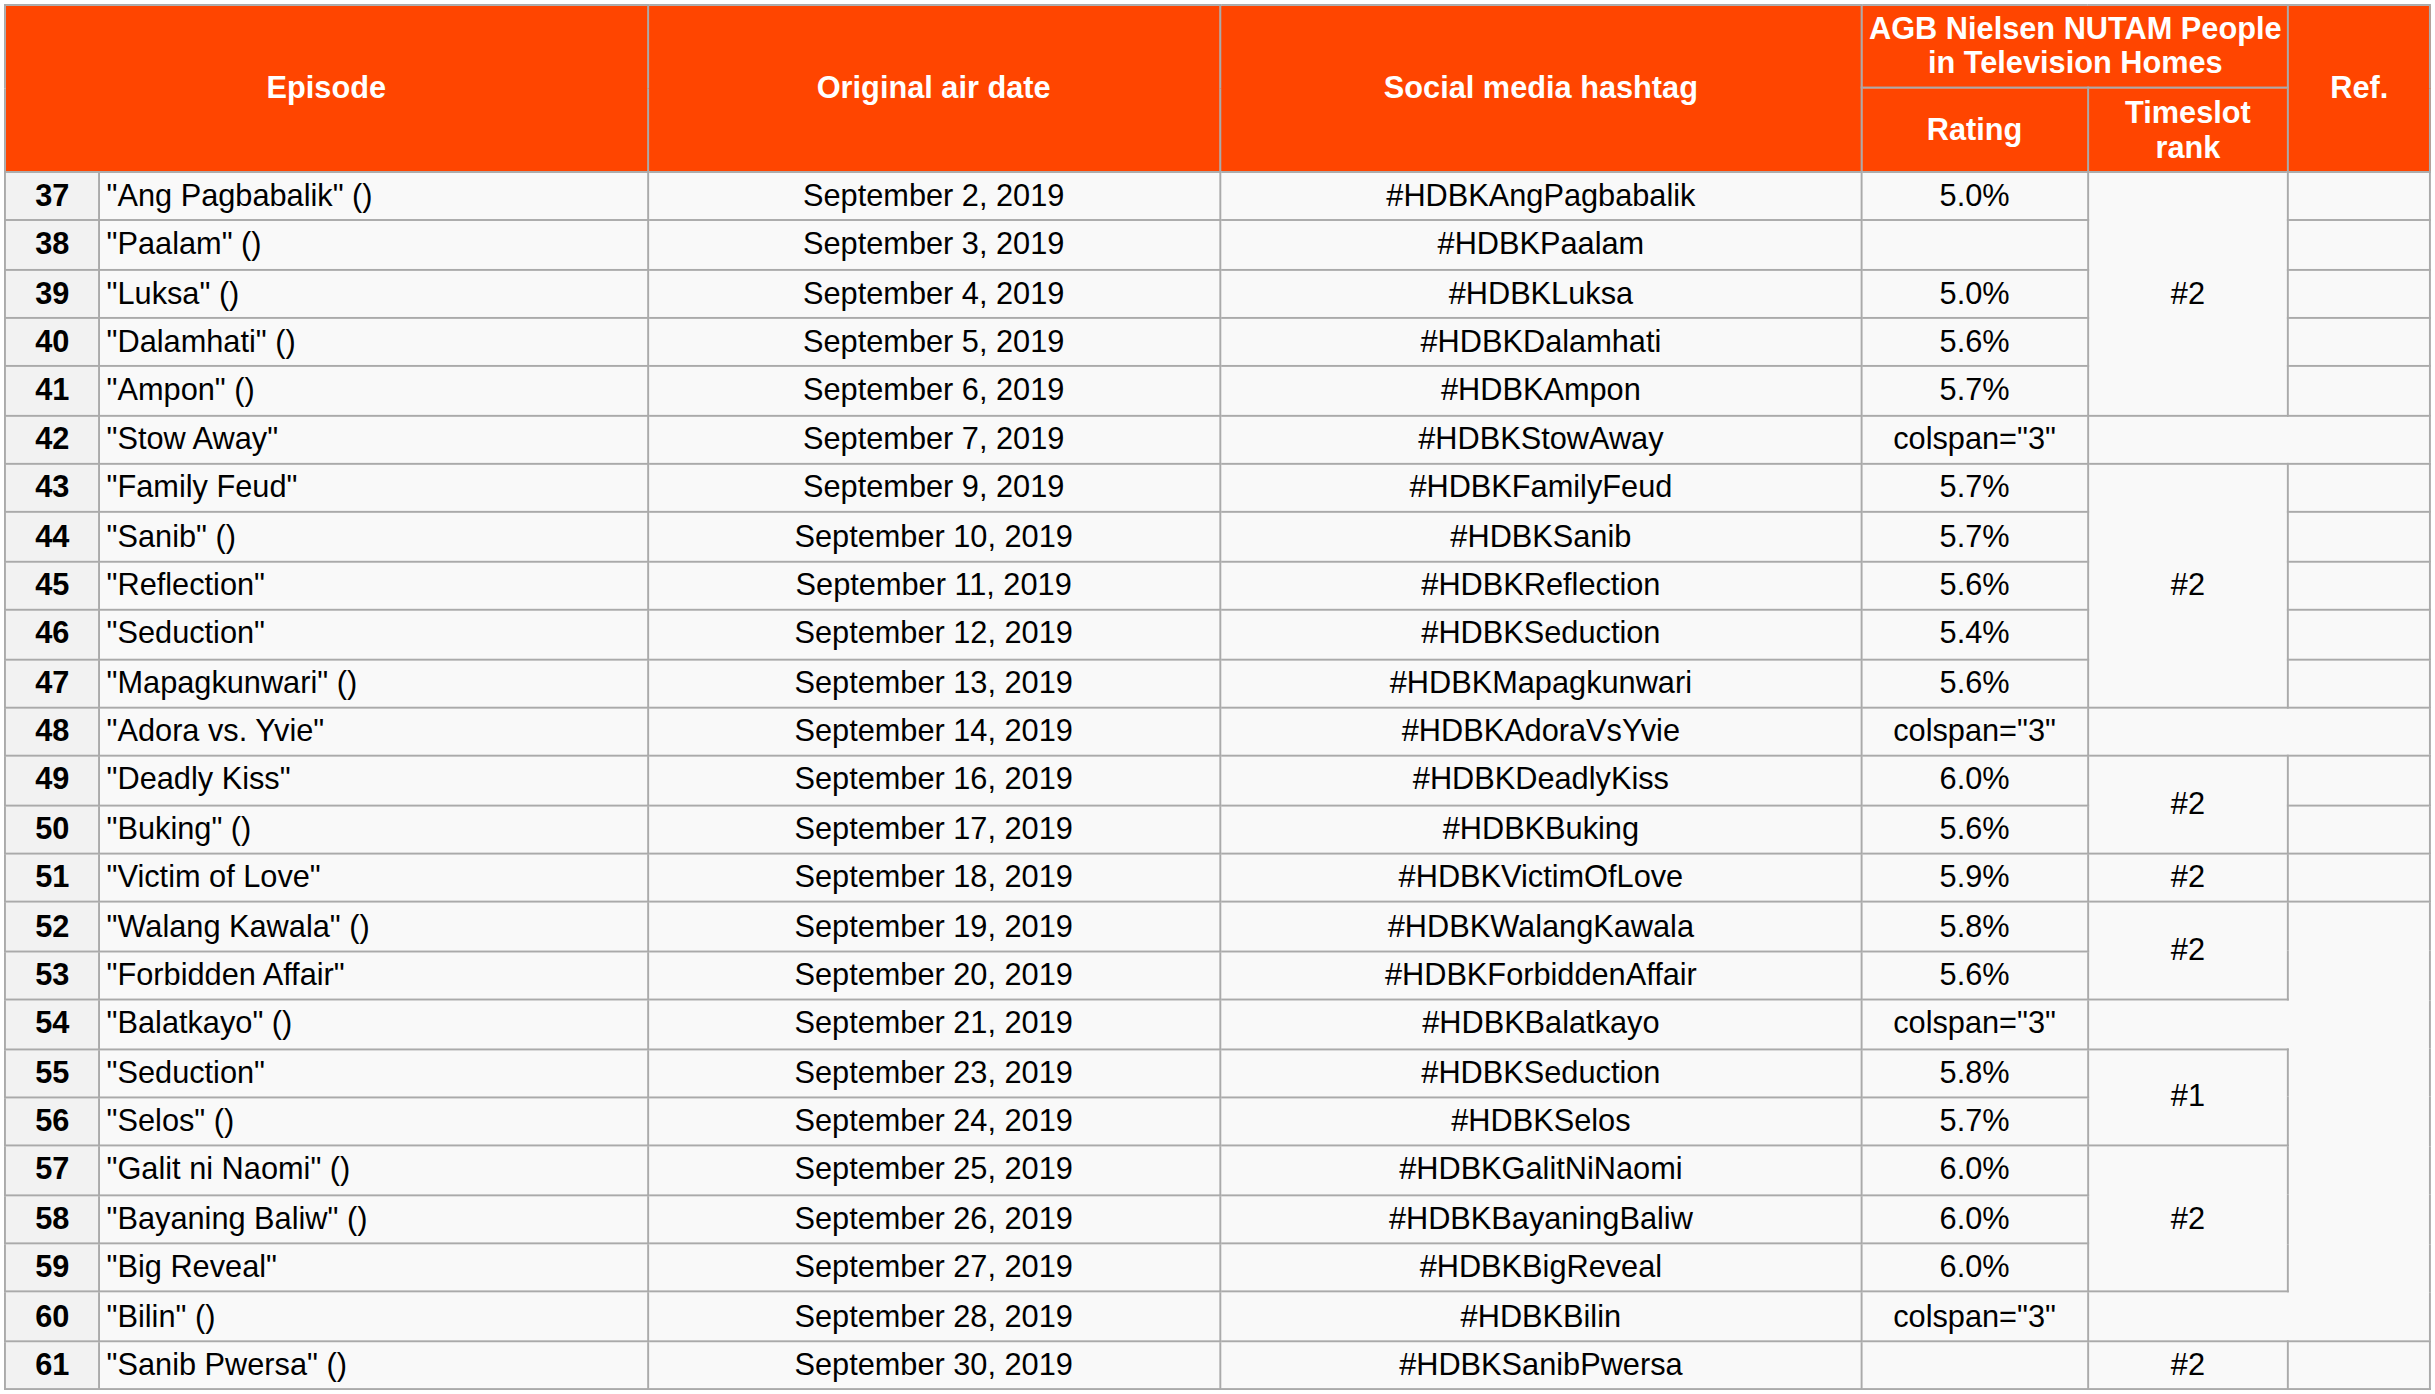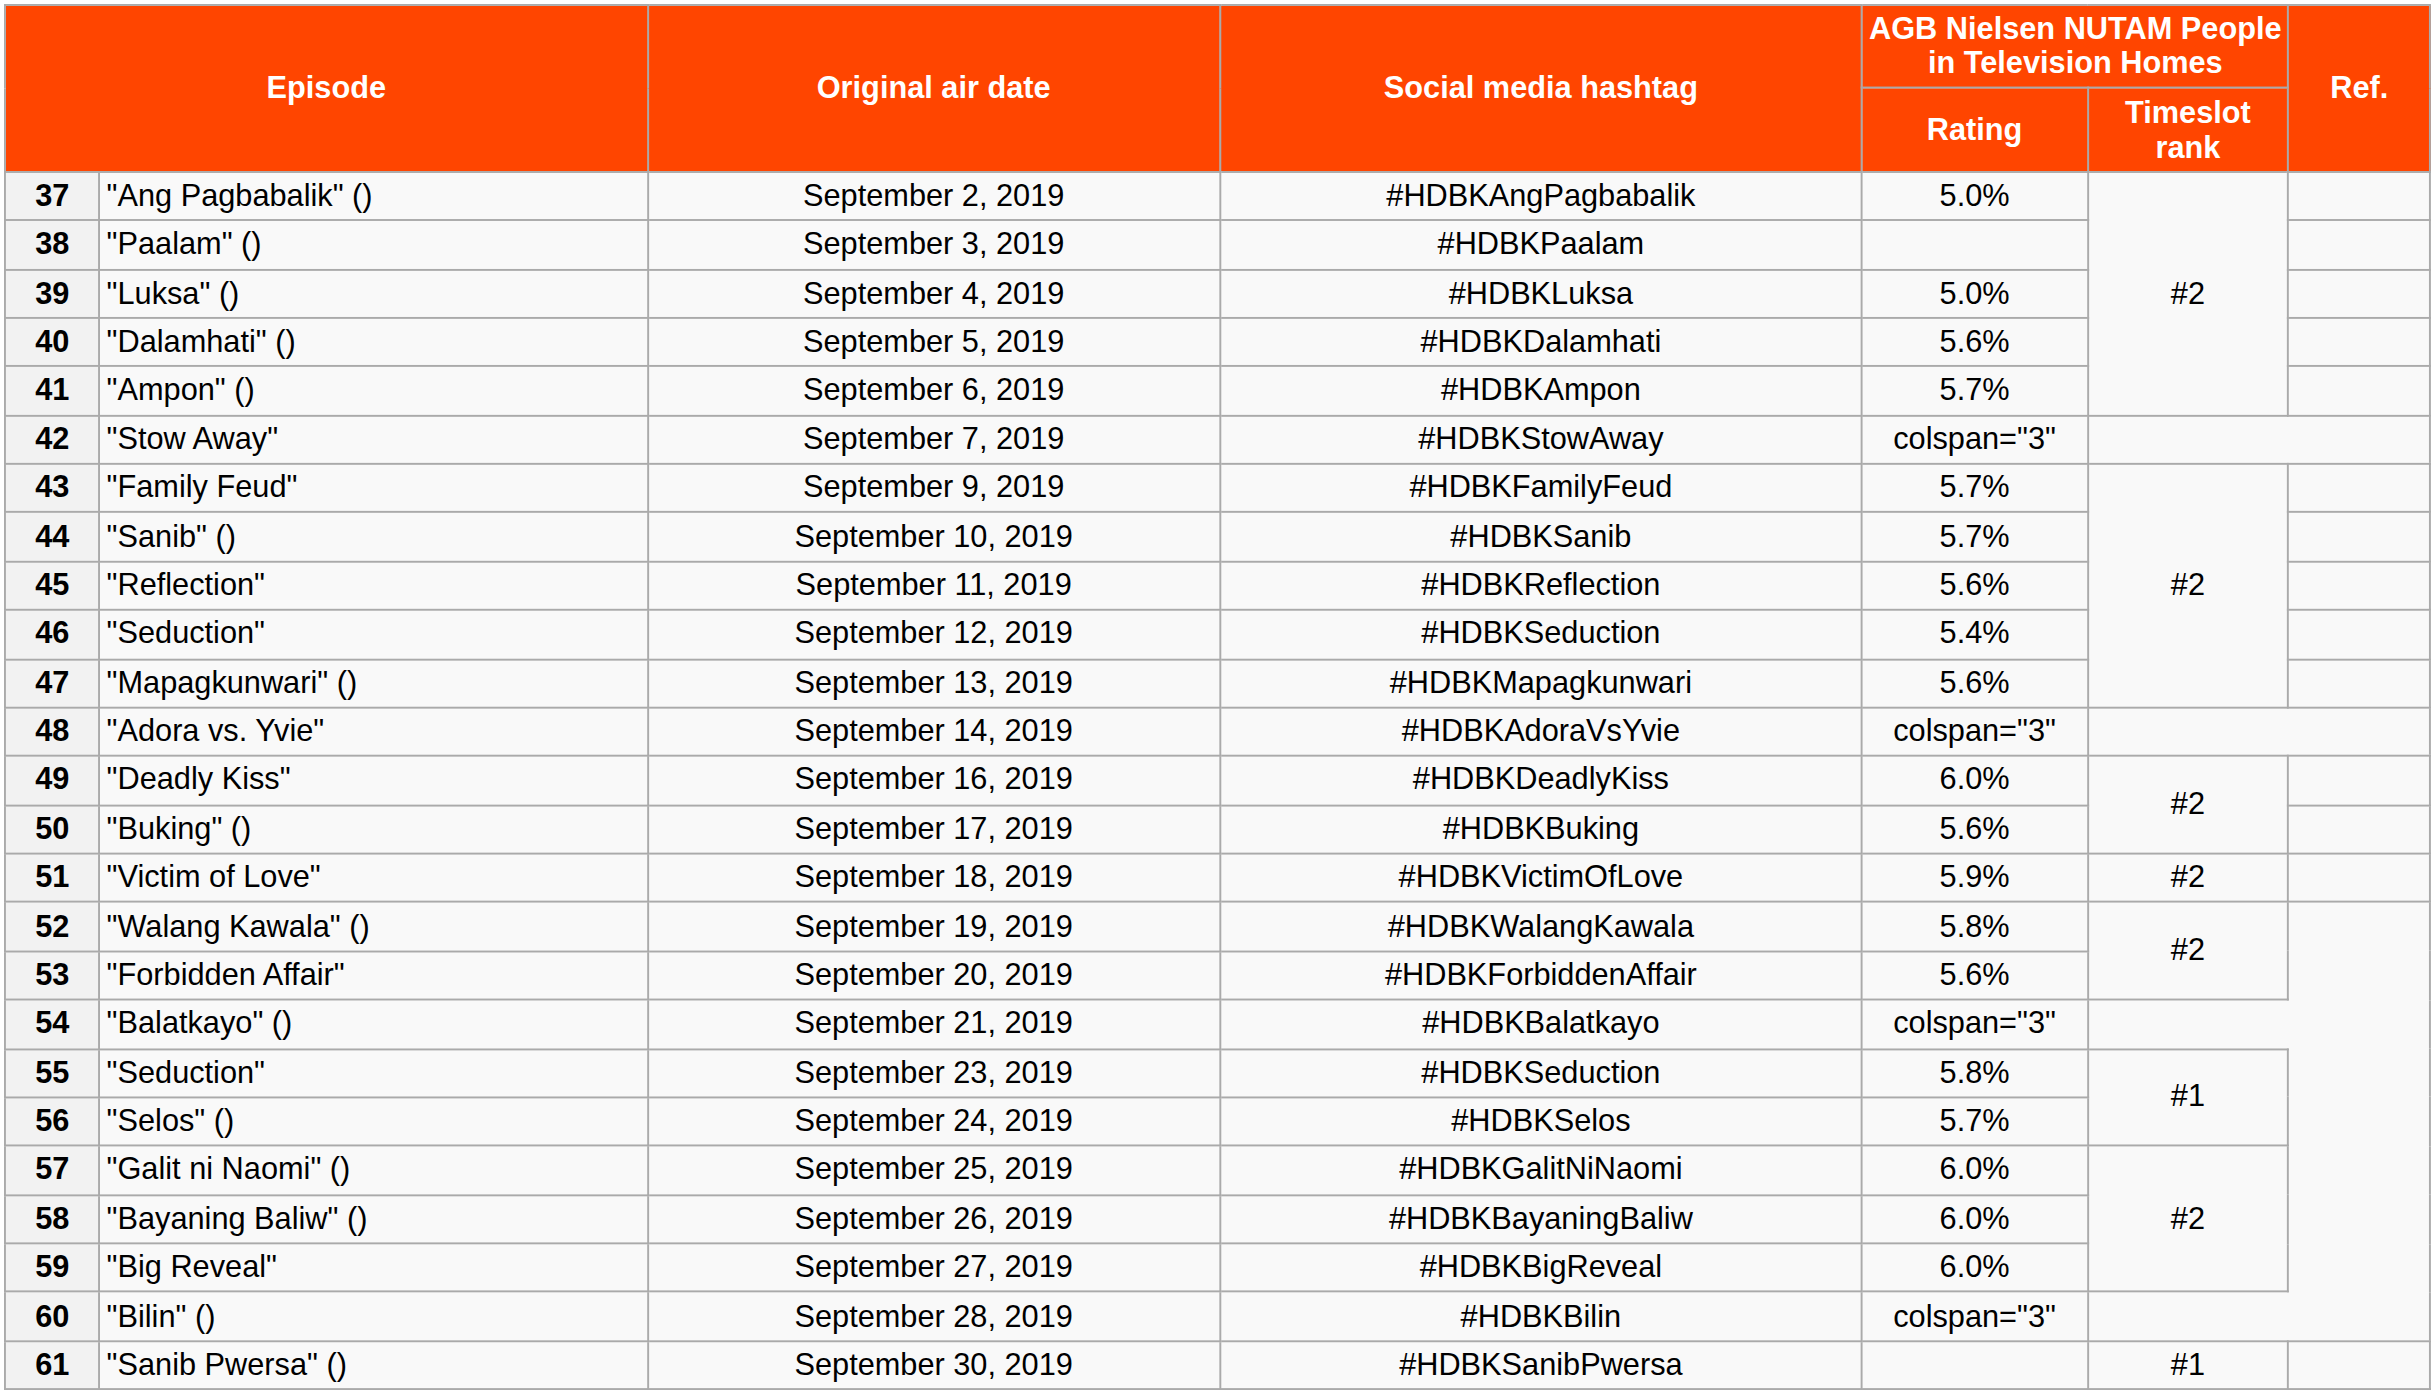(2188, 1364) #2 -> (2188, 1364) #1
